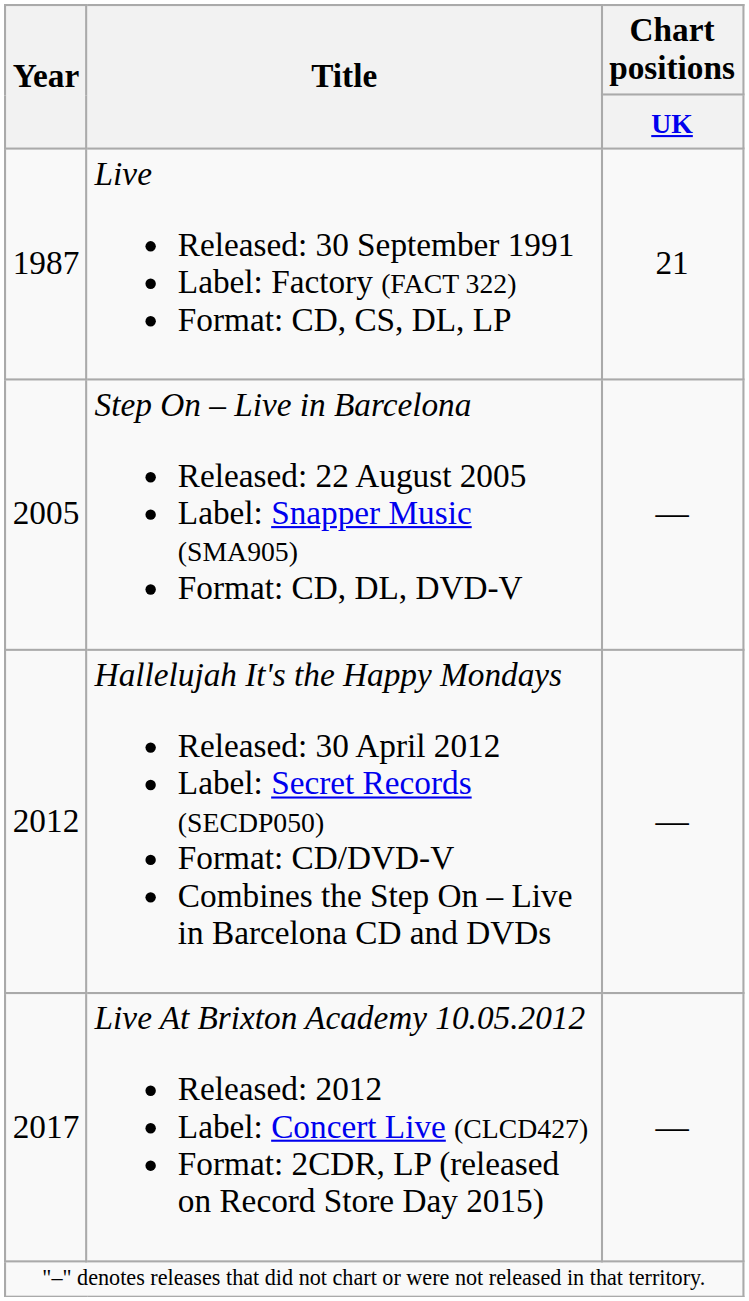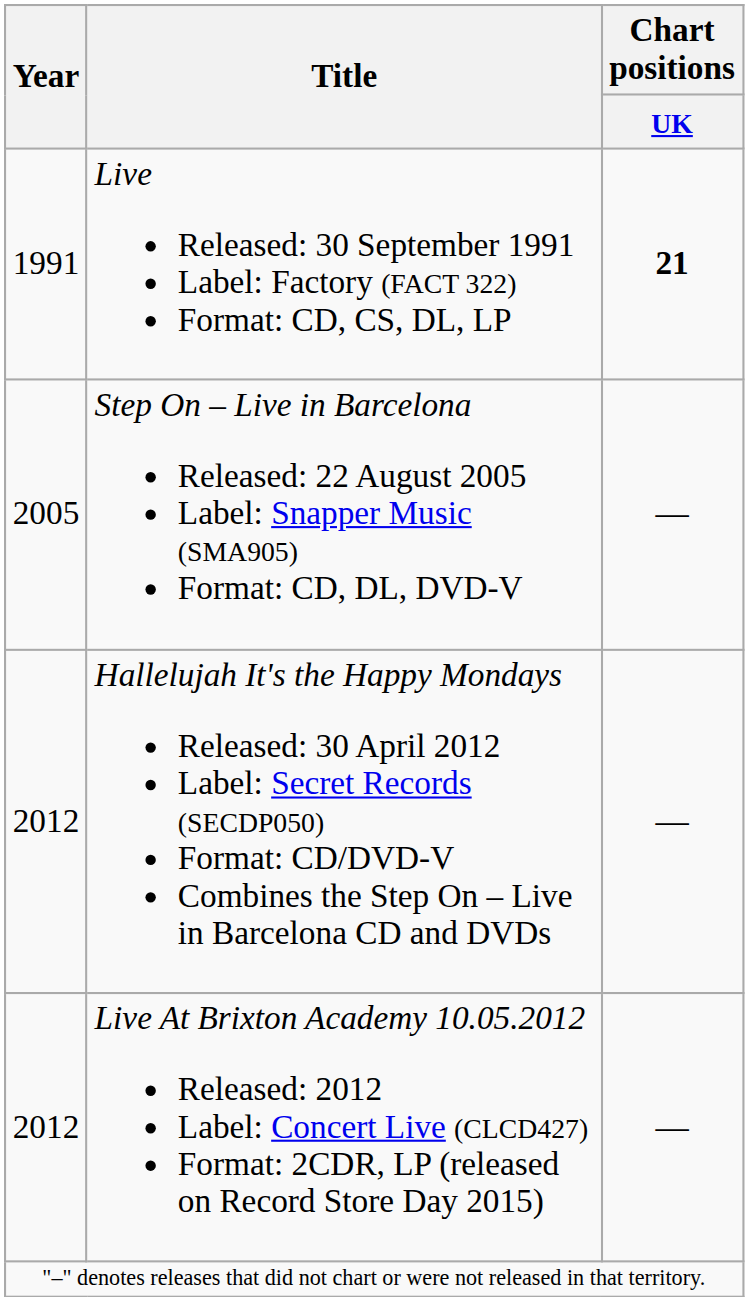(46, 263) 1987 -> (46, 263) 1991
(672, 263) normal -> (672, 263) bold
(46, 1126) 2017 -> (46, 1126) 2012
